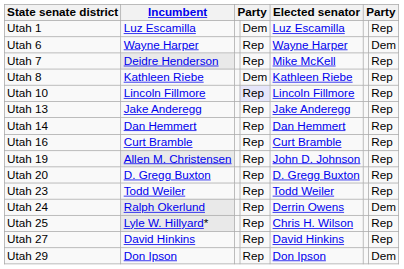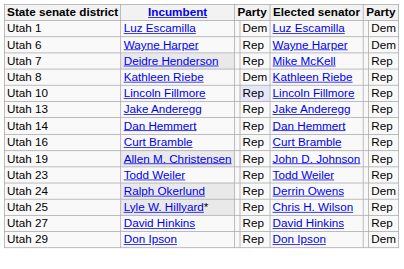(382, 29) Rep -> (384, 29) Dem
- row: (28, 174)
